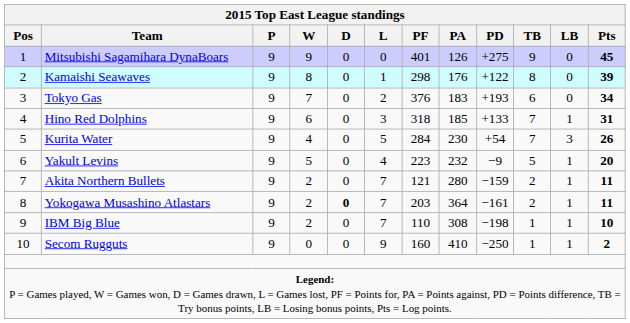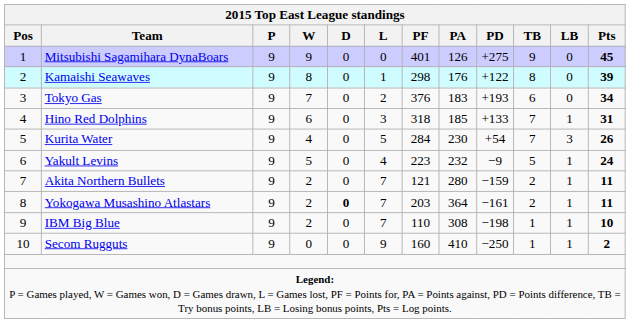(607, 160) 20 -> (607, 160) 24
